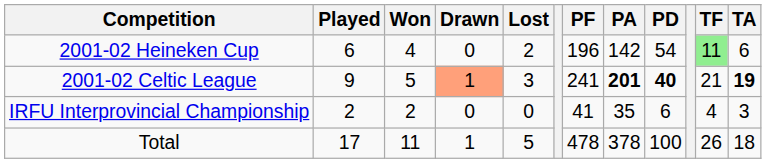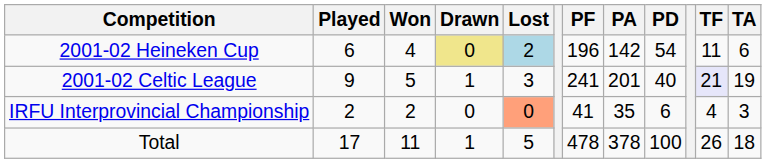(470, 50) no background -> (470, 50) khaki background
(529, 50) no background -> (529, 50) lightblue background
(711, 50) lightgreen background -> (711, 50) no background
(470, 81) lightsalmon background -> (470, 81) no background
(624, 81) bold -> (624, 81) normal
(666, 81) bold -> (666, 81) normal
(711, 81) no background -> (711, 81) lavender background
(744, 81) bold -> (744, 81) normal
(529, 111) no background -> (529, 111) lightsalmon background
